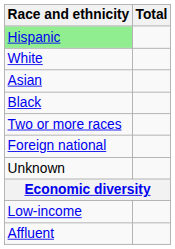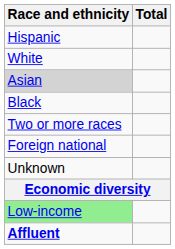(34, 37) lightgreen background -> (34, 37) no background
(25, 80) no background -> (25, 80) lightgrey background
(45, 211) no background -> (45, 211) lightgreen background
(31, 233) normal -> (34, 233) bold
